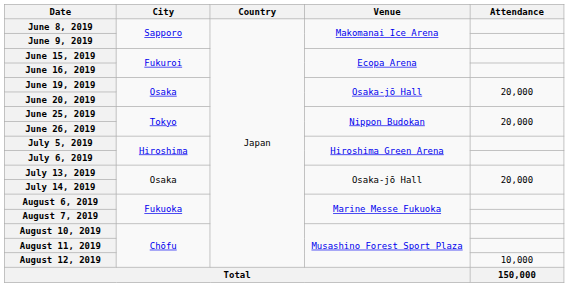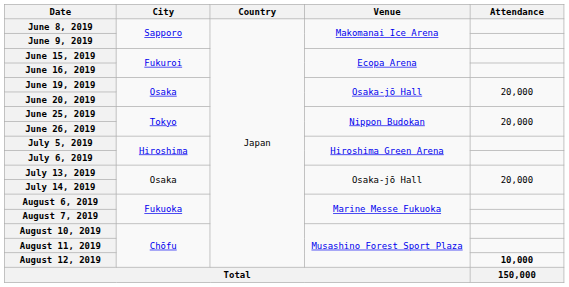(517, 260) normal -> (517, 260) bold
